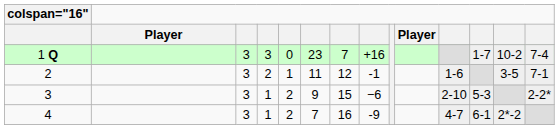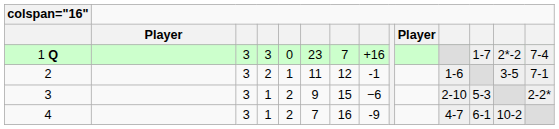(509, 54) 10-2 -> (509, 54) 2*-2
(509, 114) 2*-2 -> (509, 114) 10-2
